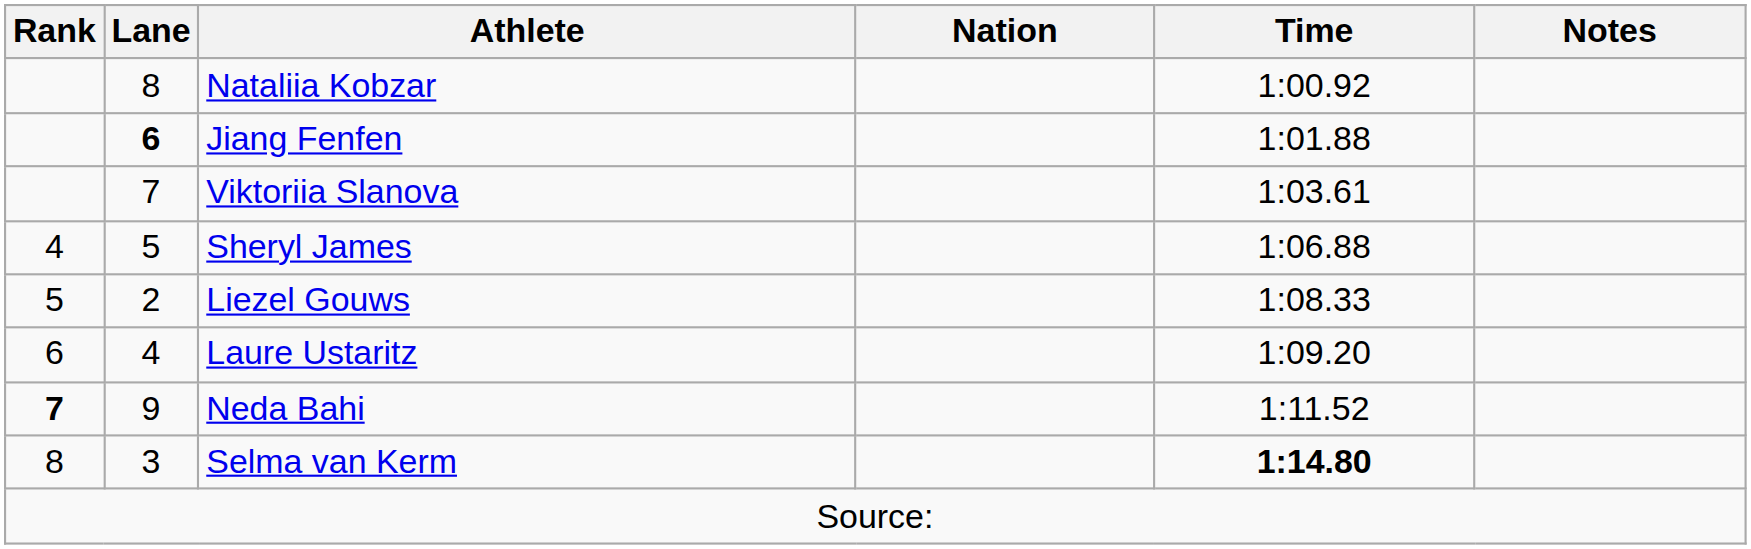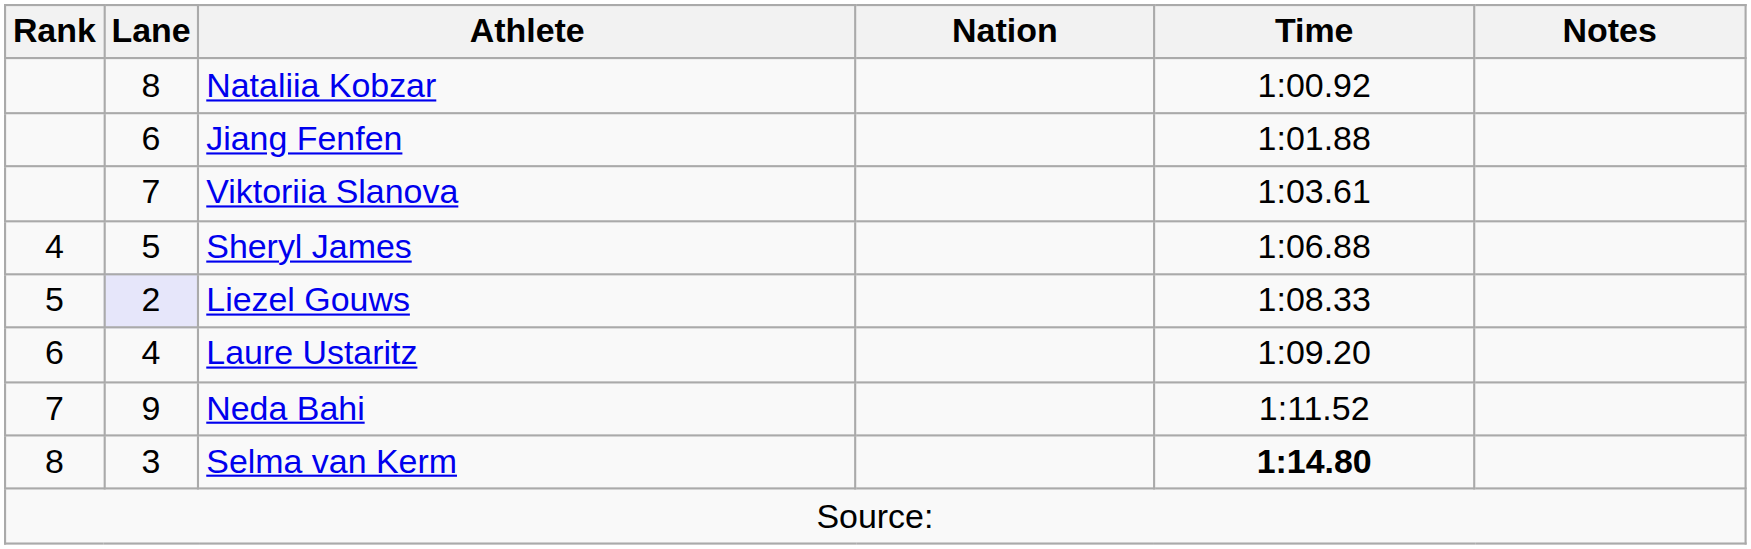(151, 138) bold -> (151, 138) normal
(151, 300) no background -> (151, 300) lavender background
(54, 407) bold -> (54, 407) normal
